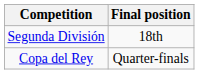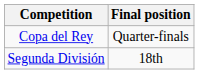rows swapped: (56, 36) <-> (56, 58)
